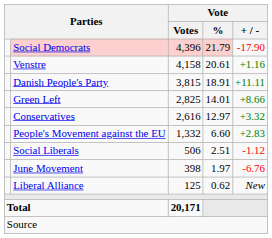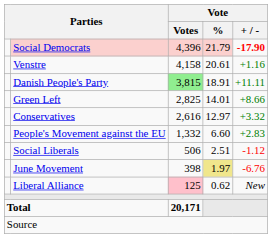(251, 47) normal -> (251, 47) bold
(188, 82) no background -> (188, 82) lightgreen background
(221, 168) no background -> (221, 168) khaki background
(192, 185) no background -> (192, 185) pink background
